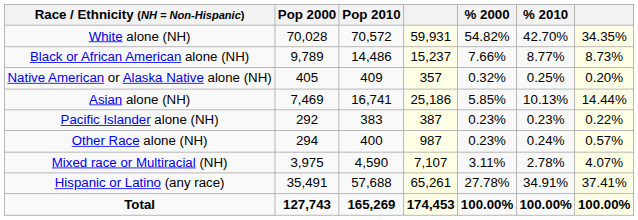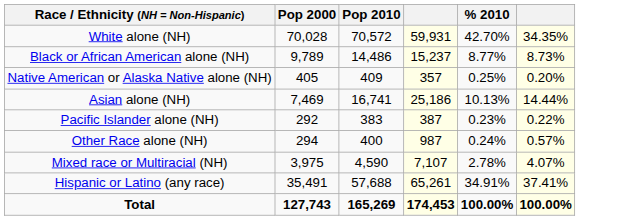- column: (487, 15)
